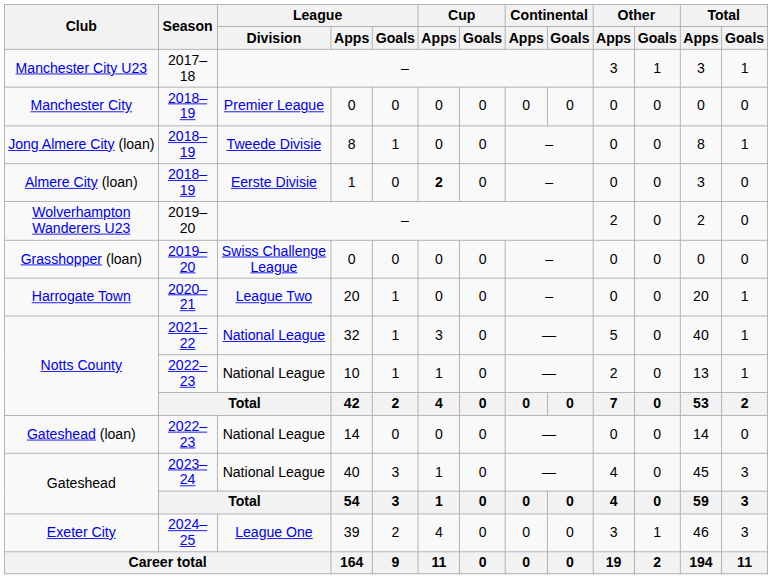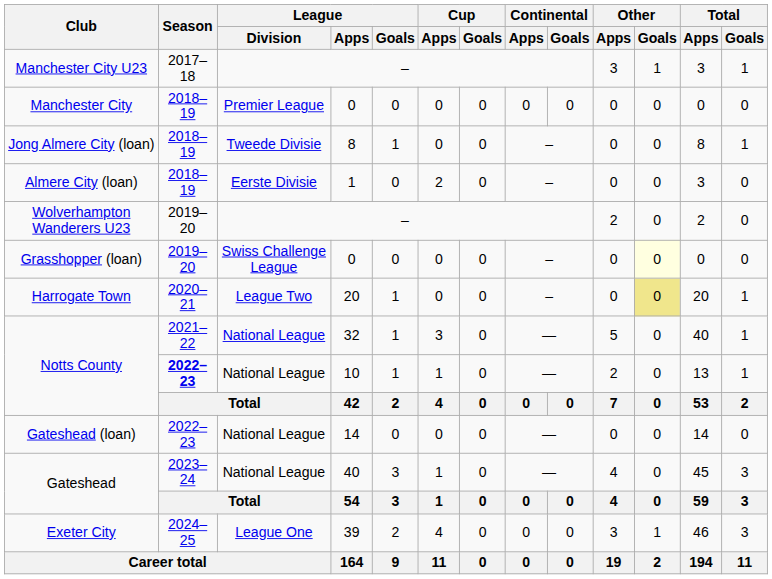(439, 182) bold -> (439, 182) normal
(657, 259) no background -> (657, 259) lightyellow background
(657, 297) no background -> (657, 297) khaki background
(188, 373) normal -> (188, 373) bold
